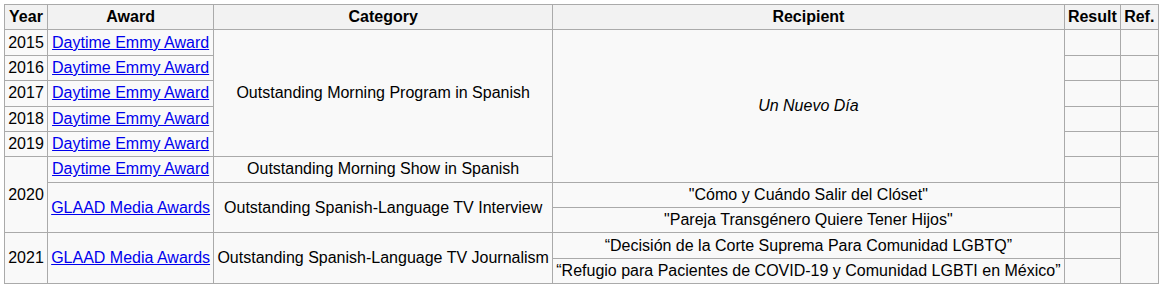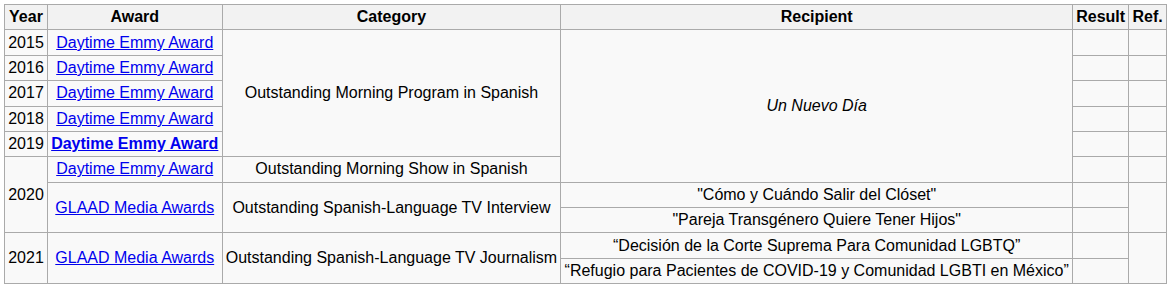(131, 144) normal -> (135, 144) bold
